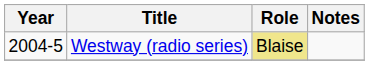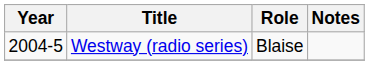(280, 45) khaki background -> (280, 45) no background
